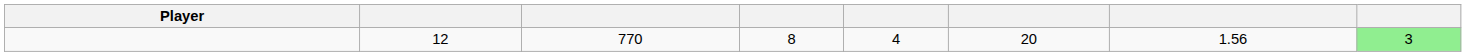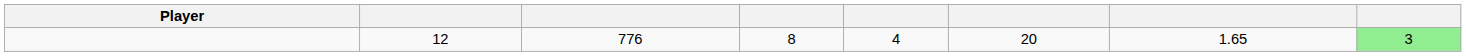(630, 39) 770 -> (630, 39) 776
(1233, 39) 1.56 -> (1233, 39) 1.65
